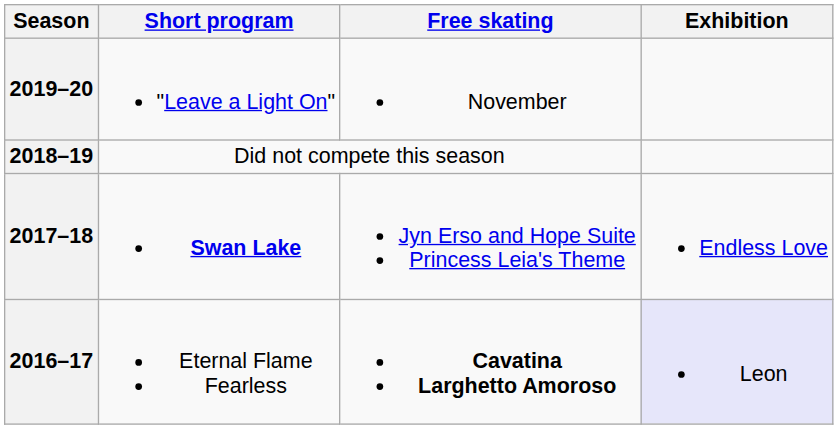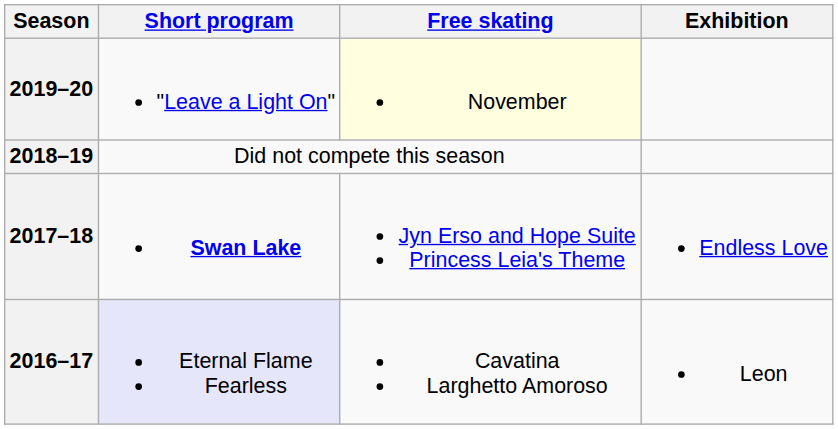(490, 101) no background -> (490, 101) lightyellow background
(219, 373) no background -> (219, 373) lavender background
(490, 373) bold -> (490, 373) normal
(737, 373) lavender background -> (737, 373) no background
